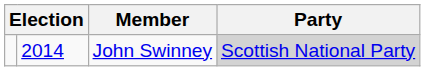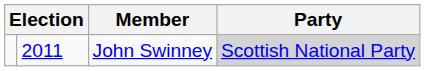(43, 50) 2014 -> (42, 50) 2011
